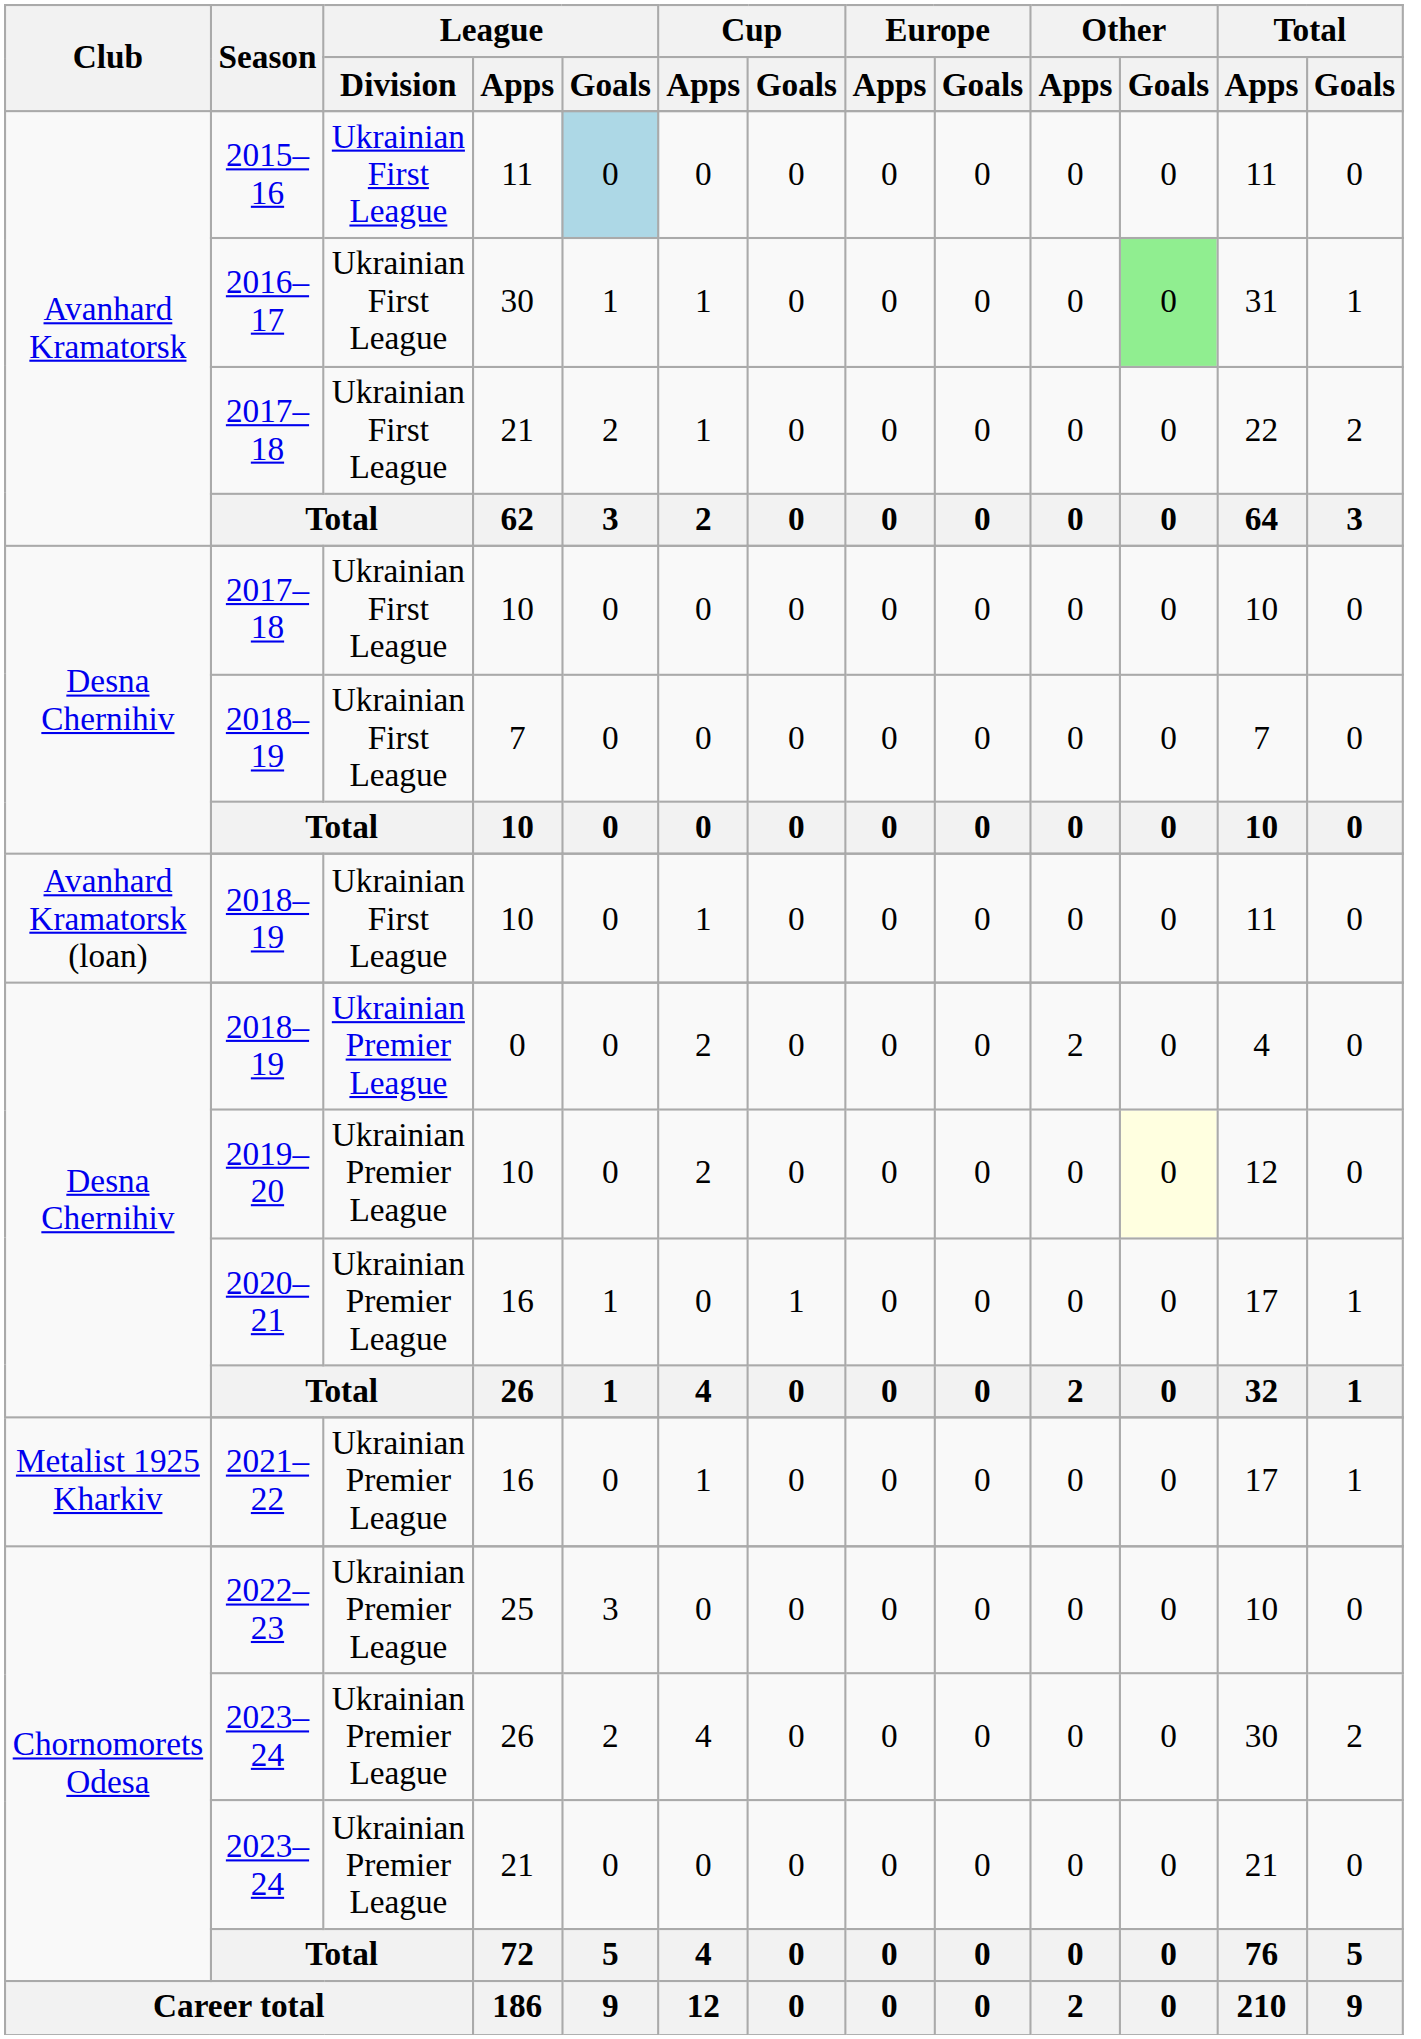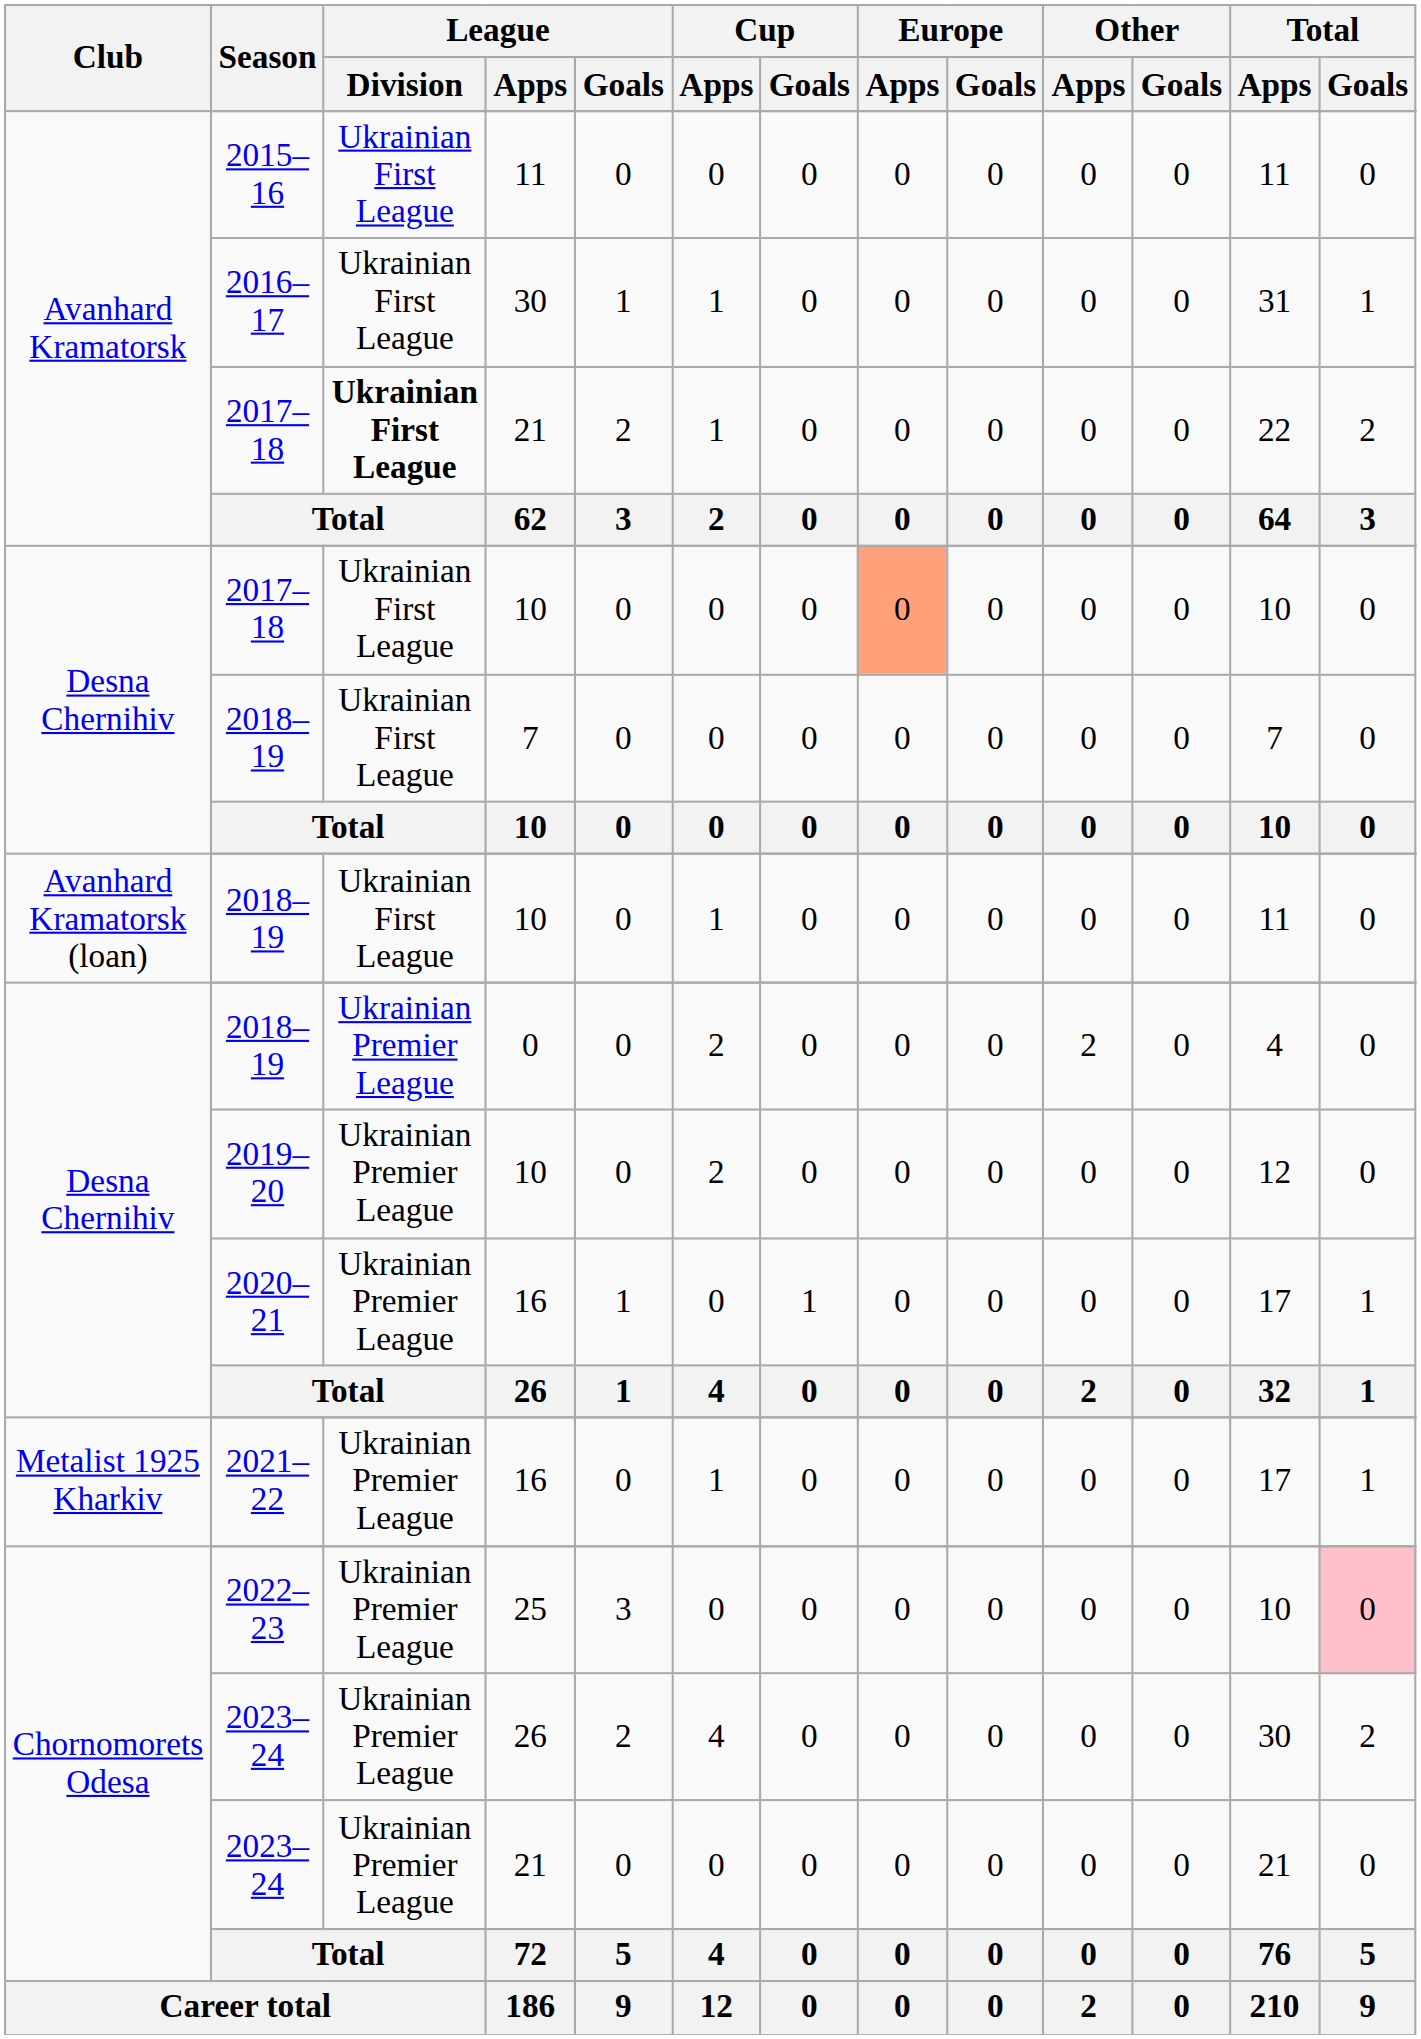(610, 173) lightblue background -> (623, 173) no background
(1168, 301) lightgreen background -> (1182, 301) no background
(398, 429) normal -> (405, 429) bold
(889, 609) no background -> (902, 609) lightsalmon background
(1168, 1173) lightyellow background -> (1182, 1173) no background
(1355, 1608) no background -> (1368, 1608) pink background
